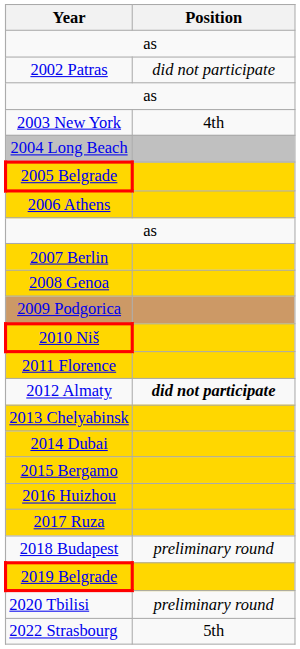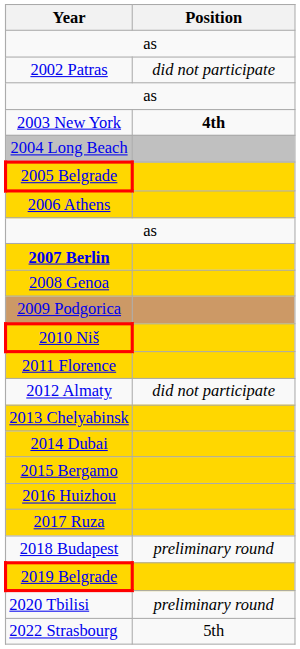(214, 122) normal -> (214, 122) bold
(69, 256) normal -> (69, 256) bold
(214, 391) bold -> (214, 391) normal
